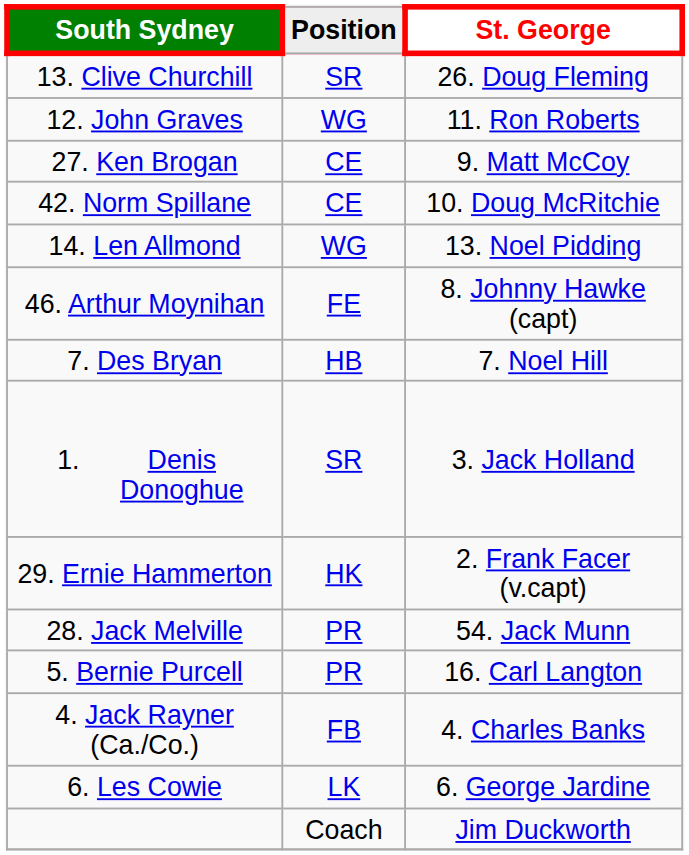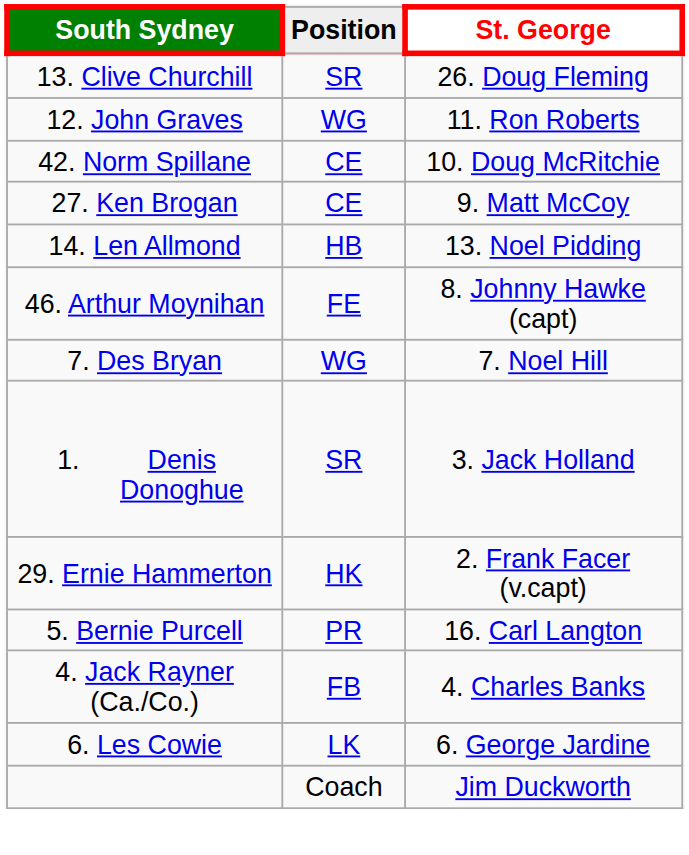rows swapped: (145, 204) <-> (145, 161)
(344, 246) WG -> (344, 246) HB
(344, 360) HB -> (344, 360) WG
- row: (145, 630)
